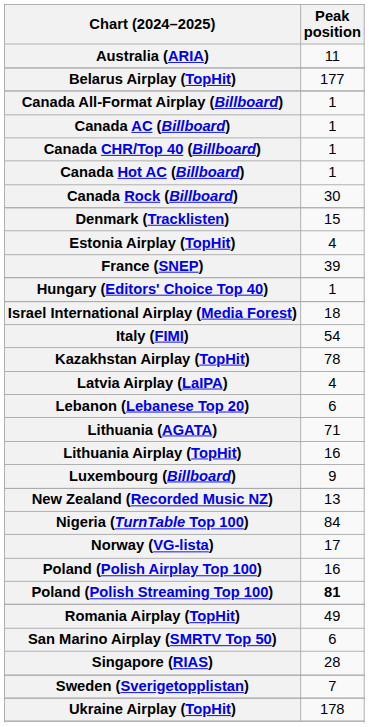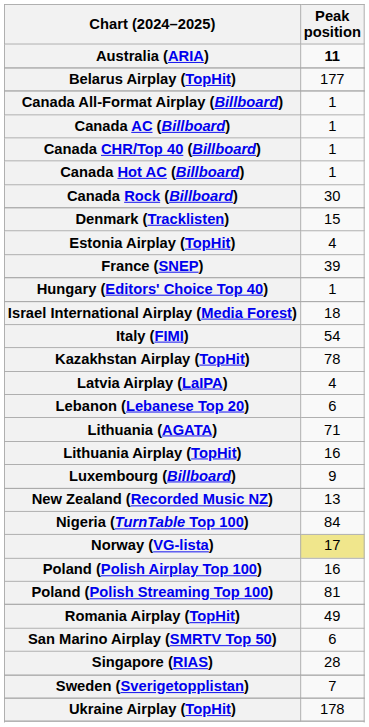(332, 56) normal -> (332, 56) bold
(332, 546) no background -> (332, 546) khaki background
(332, 593) bold -> (332, 593) normal
